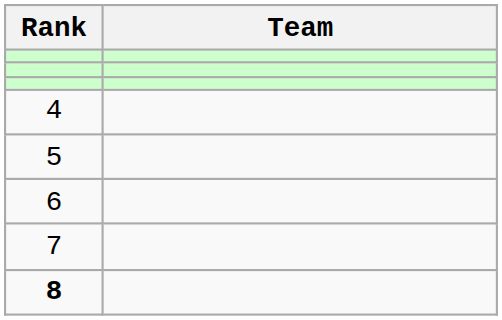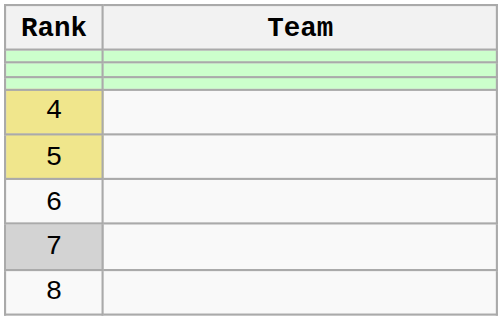(54, 112) no background -> (54, 112) khaki background
(54, 157) no background -> (54, 157) khaki background
(54, 247) no background -> (54, 247) lightgrey background
(54, 291) bold -> (54, 291) normal
